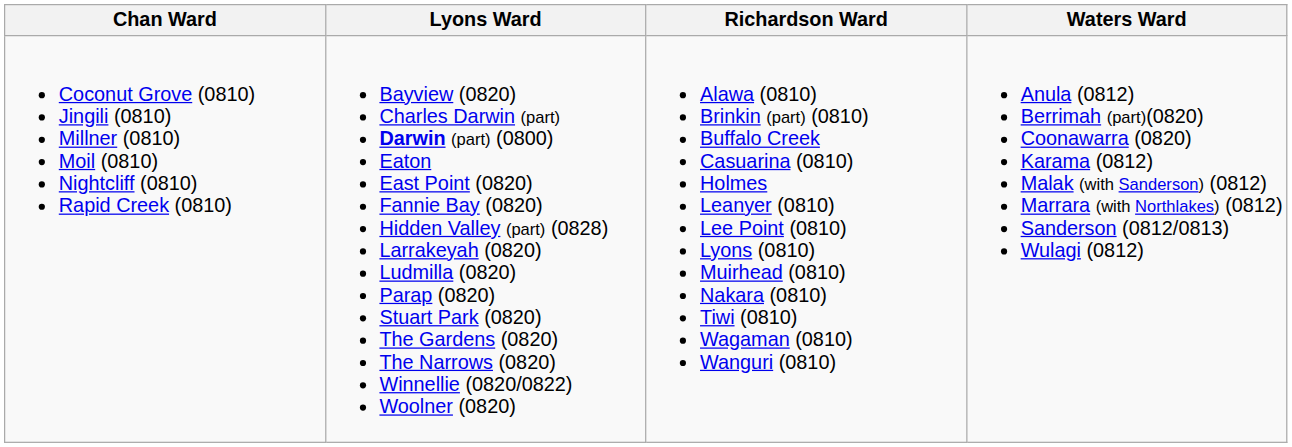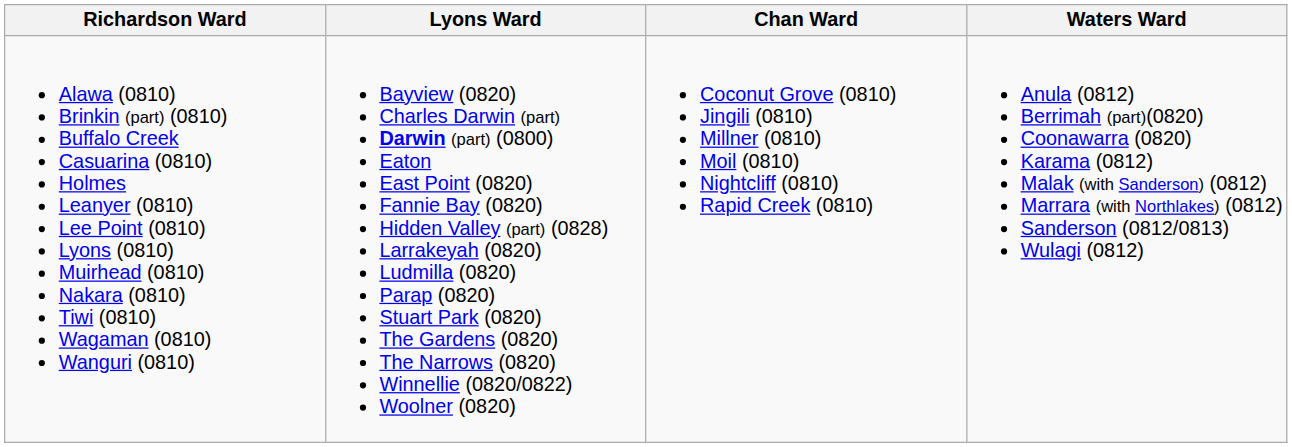columns swapped: (165, 20) <-> (806, 20)
